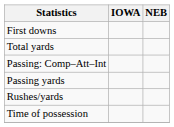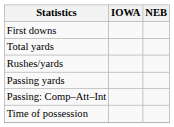rows swapped: (35, 97) <-> (56, 63)
